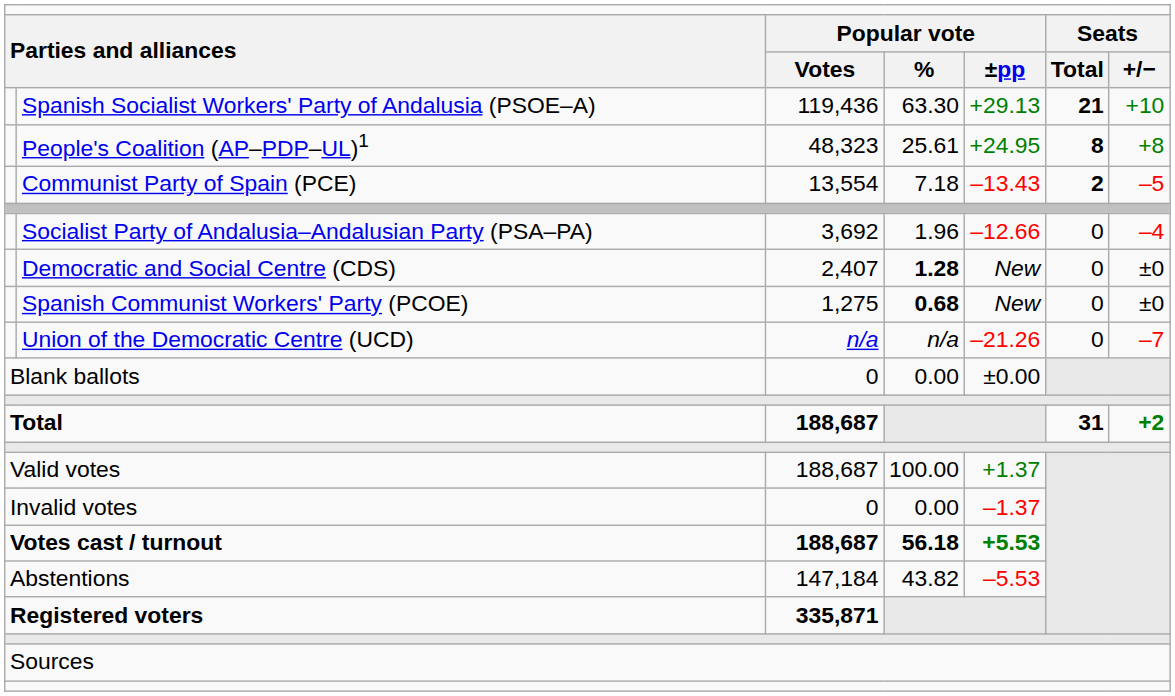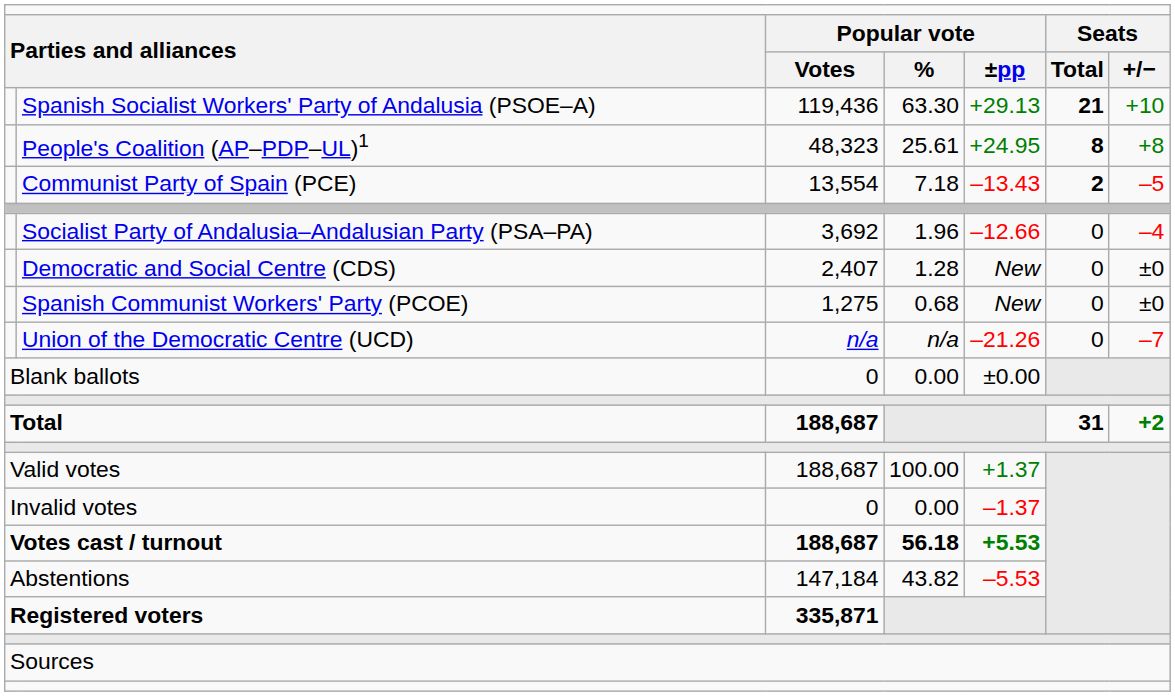(937, 267) bold -> (937, 267) normal
(937, 303) bold -> (937, 303) normal
